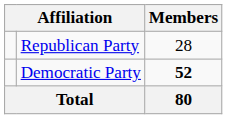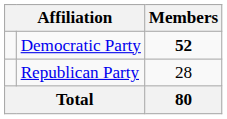rows swapped: (81, 72) <-> (80, 45)
